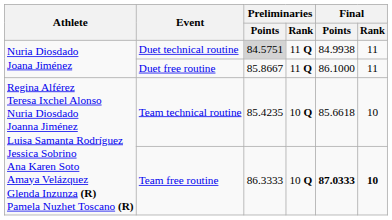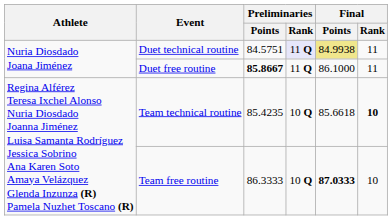(265, 50) lightgrey background -> (265, 50) no background
(301, 50) no background -> (301, 50) lavender background
(337, 50) no background -> (337, 50) khaki background
(265, 68) normal -> (265, 68) bold
(373, 112) normal -> (373, 112) bold
(373, 181) bold -> (373, 181) normal
